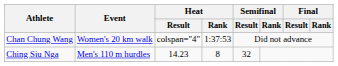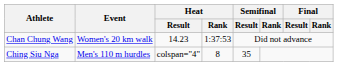(178, 40) colspan="4" -> (178, 40) 14.23
(178, 54) 14.23 -> (178, 54) colspan="4"
(246, 54) 32 -> (246, 54) 35
